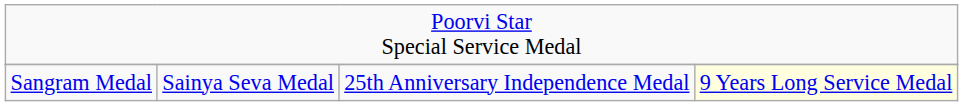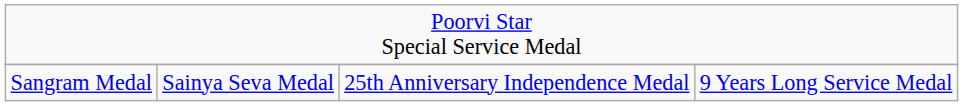(826, 82) lightyellow background -> (826, 82) no background
